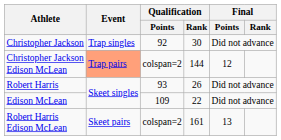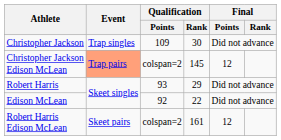(162, 43) 92 -> (162, 43) 109
(197, 64) 144 -> (197, 64) 145
(197, 85) 26 -> (197, 85) 29
(162, 101) 109 -> (162, 101) 92
(227, 122) 13 -> (227, 122) 12
